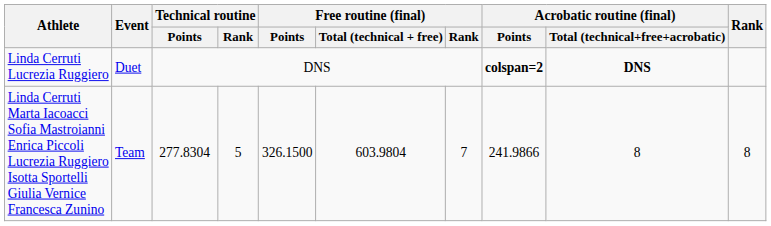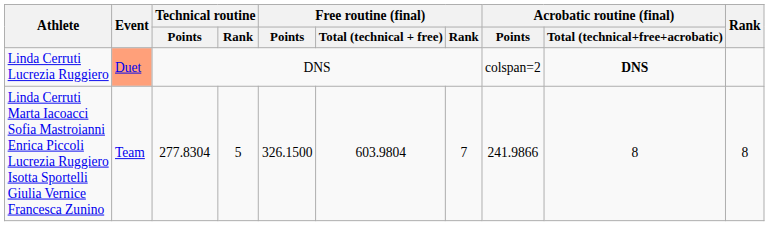(128, 67) no background -> (128, 67) lightsalmon background
(514, 67) bold -> (513, 67) normal
